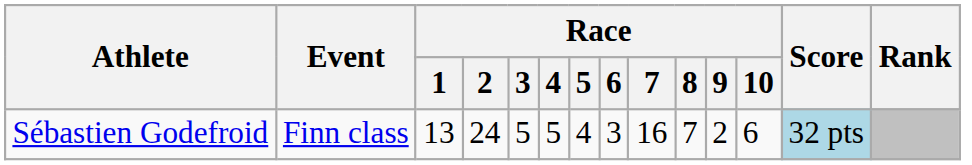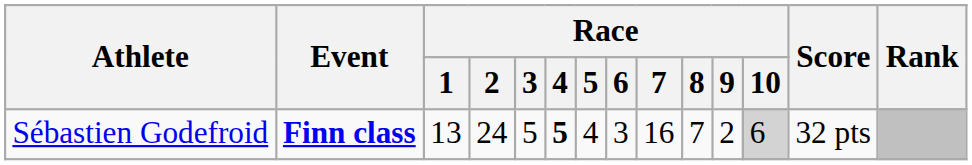(346, 133) normal -> (349, 133) bold
(553, 133) normal -> (560, 133) bold
(750, 133) no background -> (757, 133) lightgrey background
(826, 133) lightblue background -> (833, 133) no background
